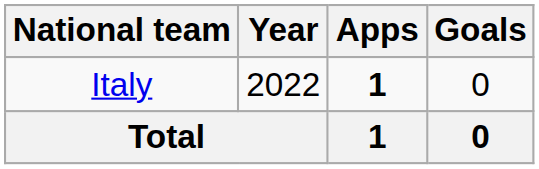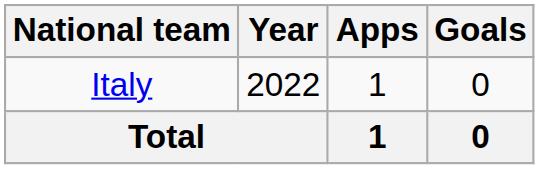(377, 83) bold -> (377, 83) normal
